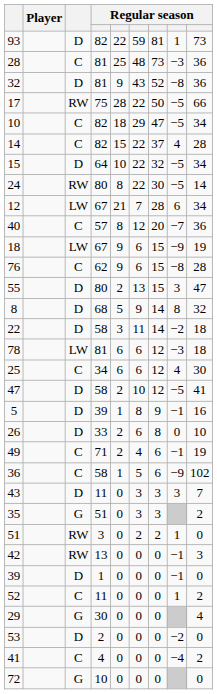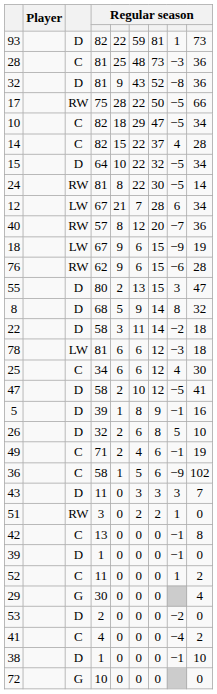(101, 185) 80 -> (101, 185) 81
(78, 226) C -> (78, 226) RW
(78, 267) C -> (78, 267) RW
(177, 267) −8 -> (177, 267) −6
(101, 431) 33 -> (101, 431) 32
(177, 431) 0 -> (177, 431) 5
- row: (14, 514)
(78, 555) RW -> (78, 534) C
(200, 555) 3 -> (200, 534) 8
+ row: (14, 657)
